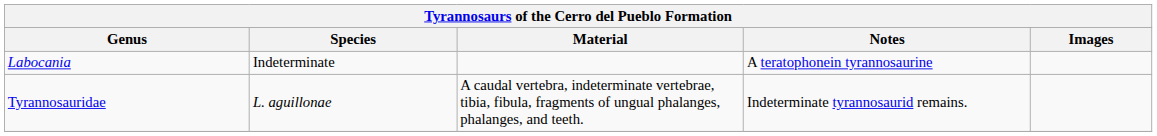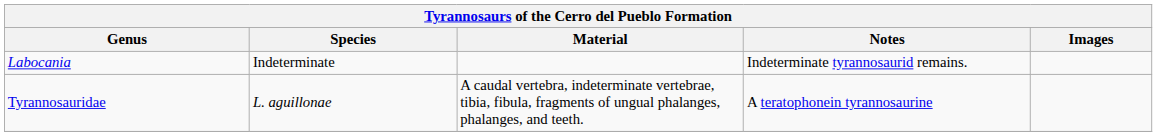(840, 62) A teratophonein tyrannosaurine -> (857, 62) Indeterminate tyrannosaurid remains.
(857, 102) Indeterminate tyrannosaurid remains. -> (840, 102) A teratophonein tyrannosaurine
